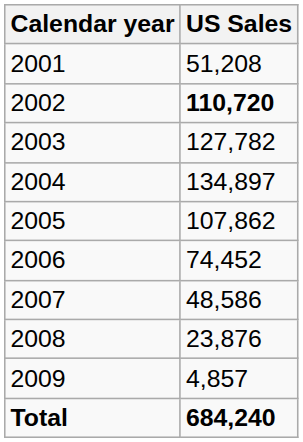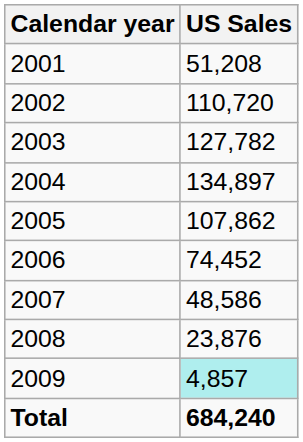(230, 102) bold -> (230, 102) normal
(217, 378) no background -> (217, 378) paleturquoise background
